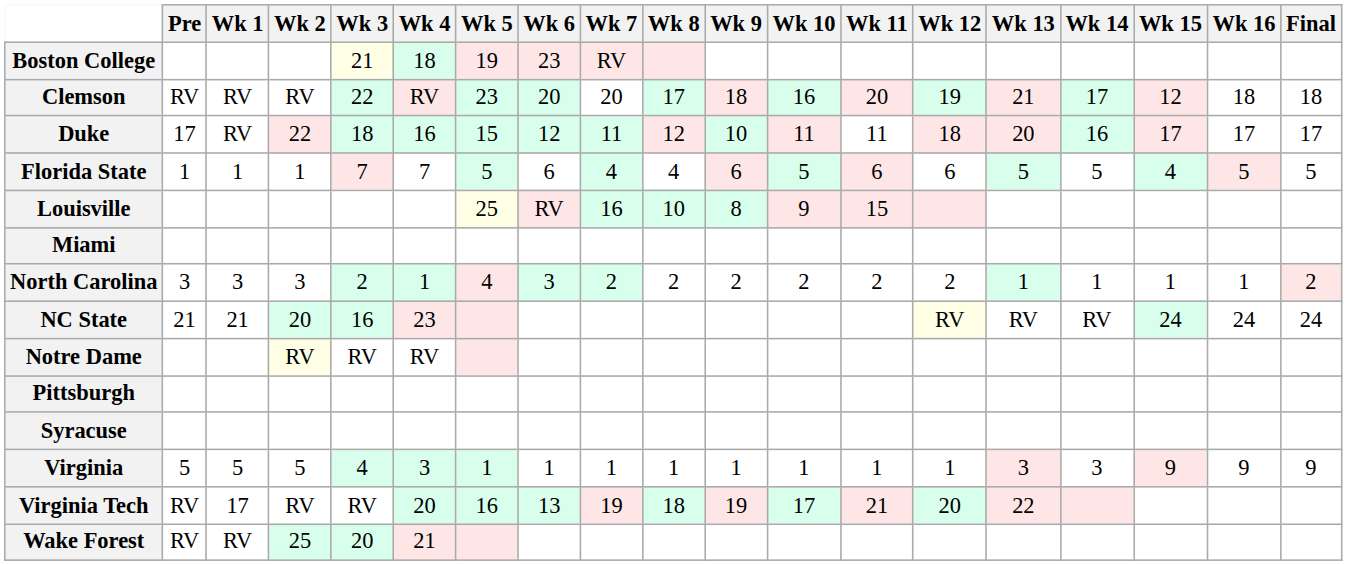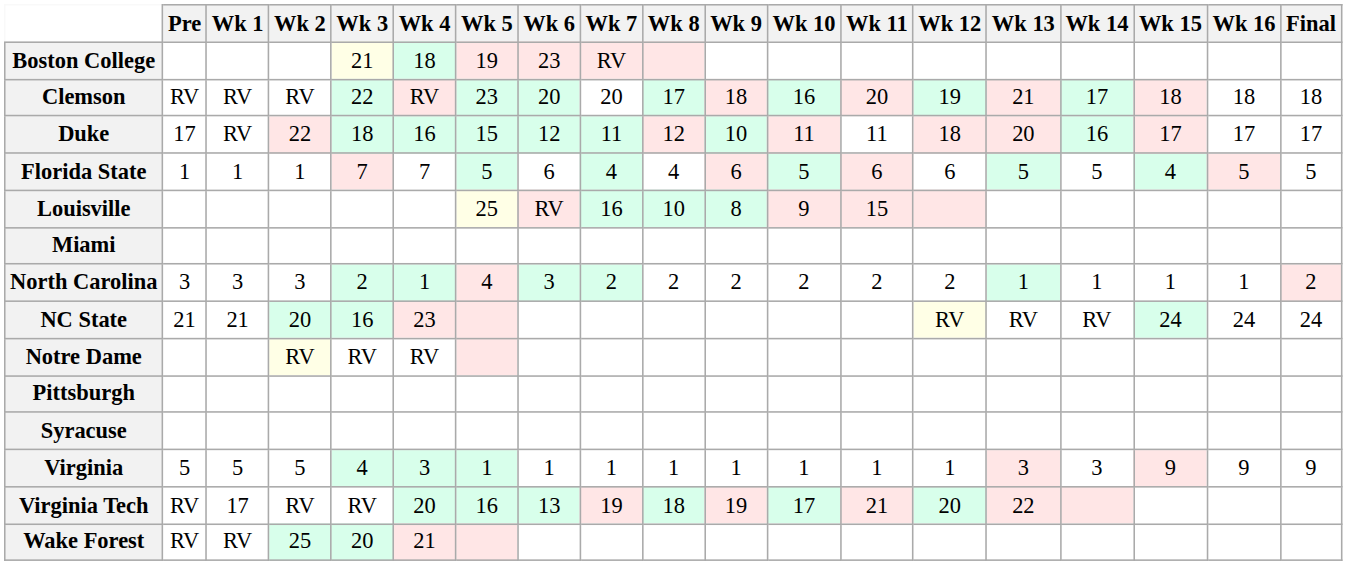(1170, 97) 12 -> (1170, 97) 18
